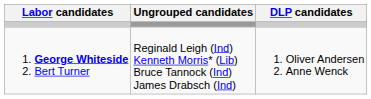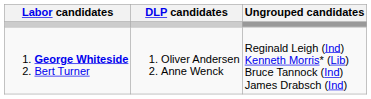columns swapped: (311, 13) <-> (193, 13)
